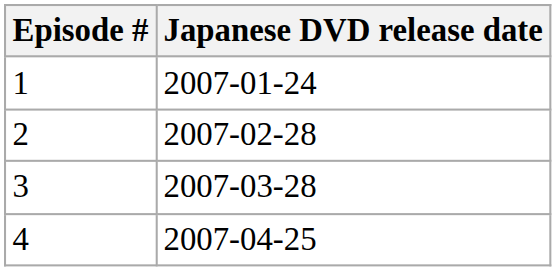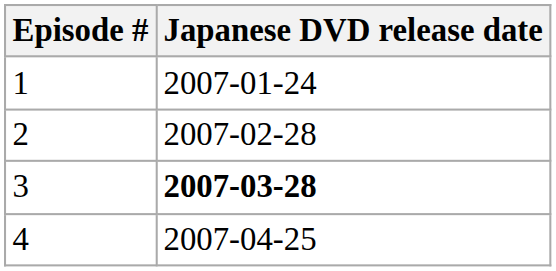(240, 186) normal -> (240, 186) bold
